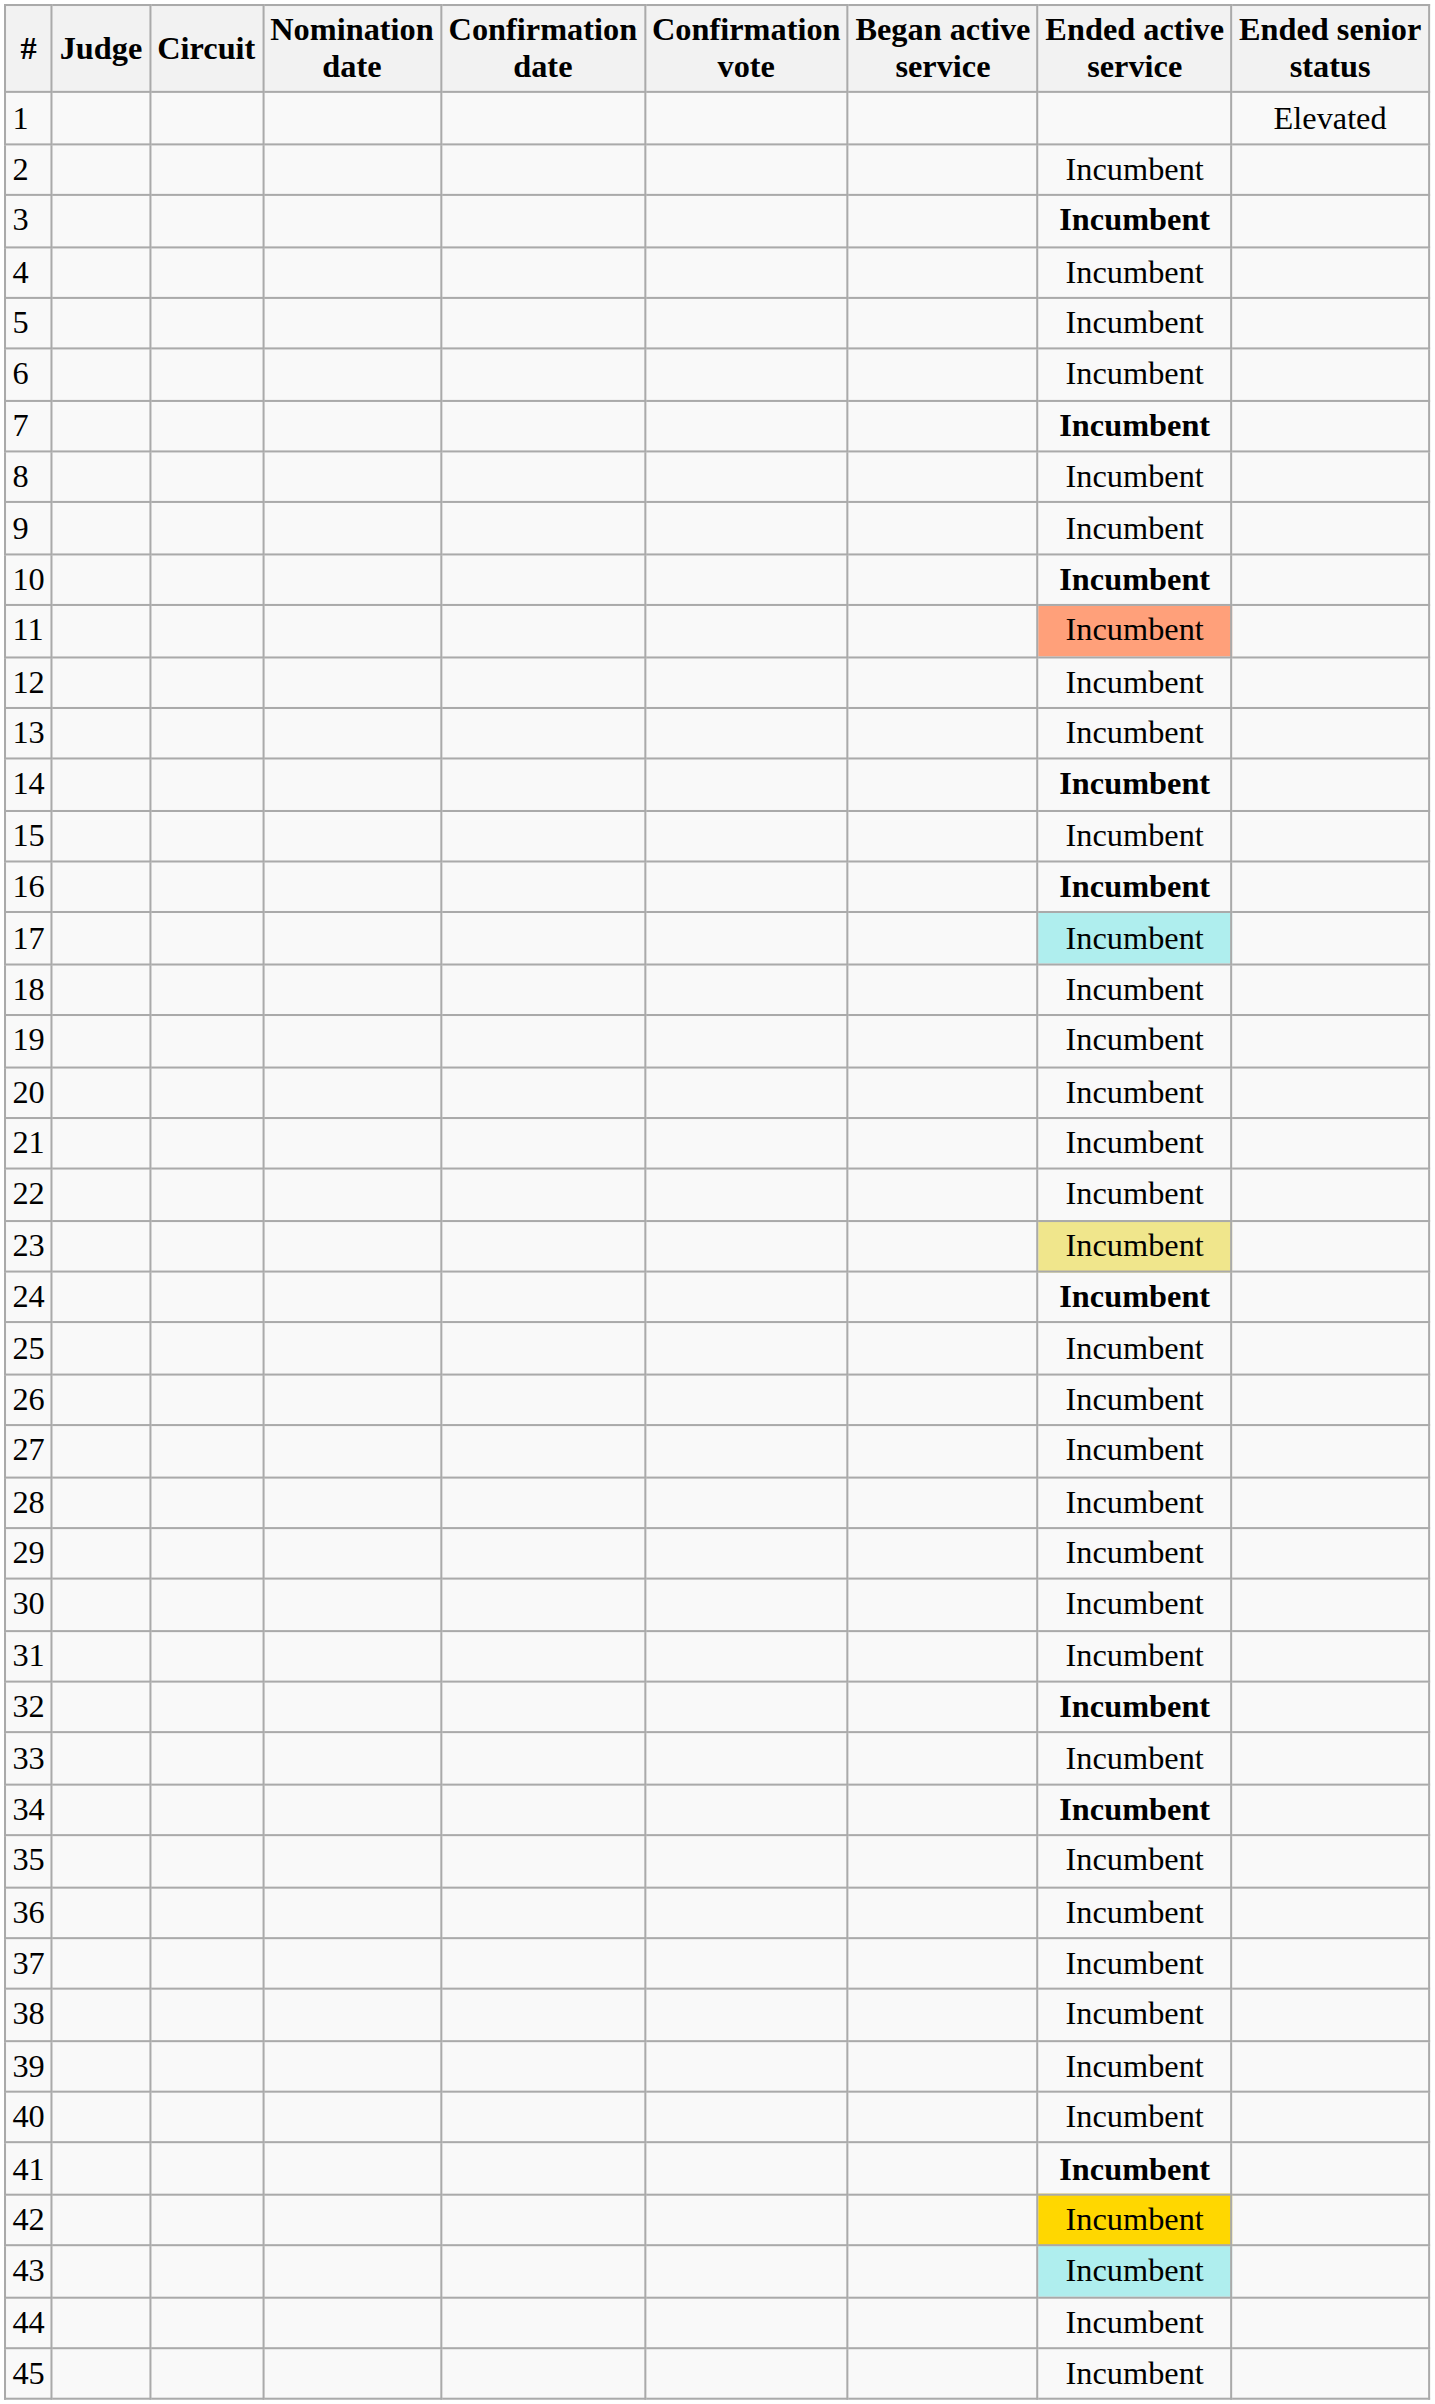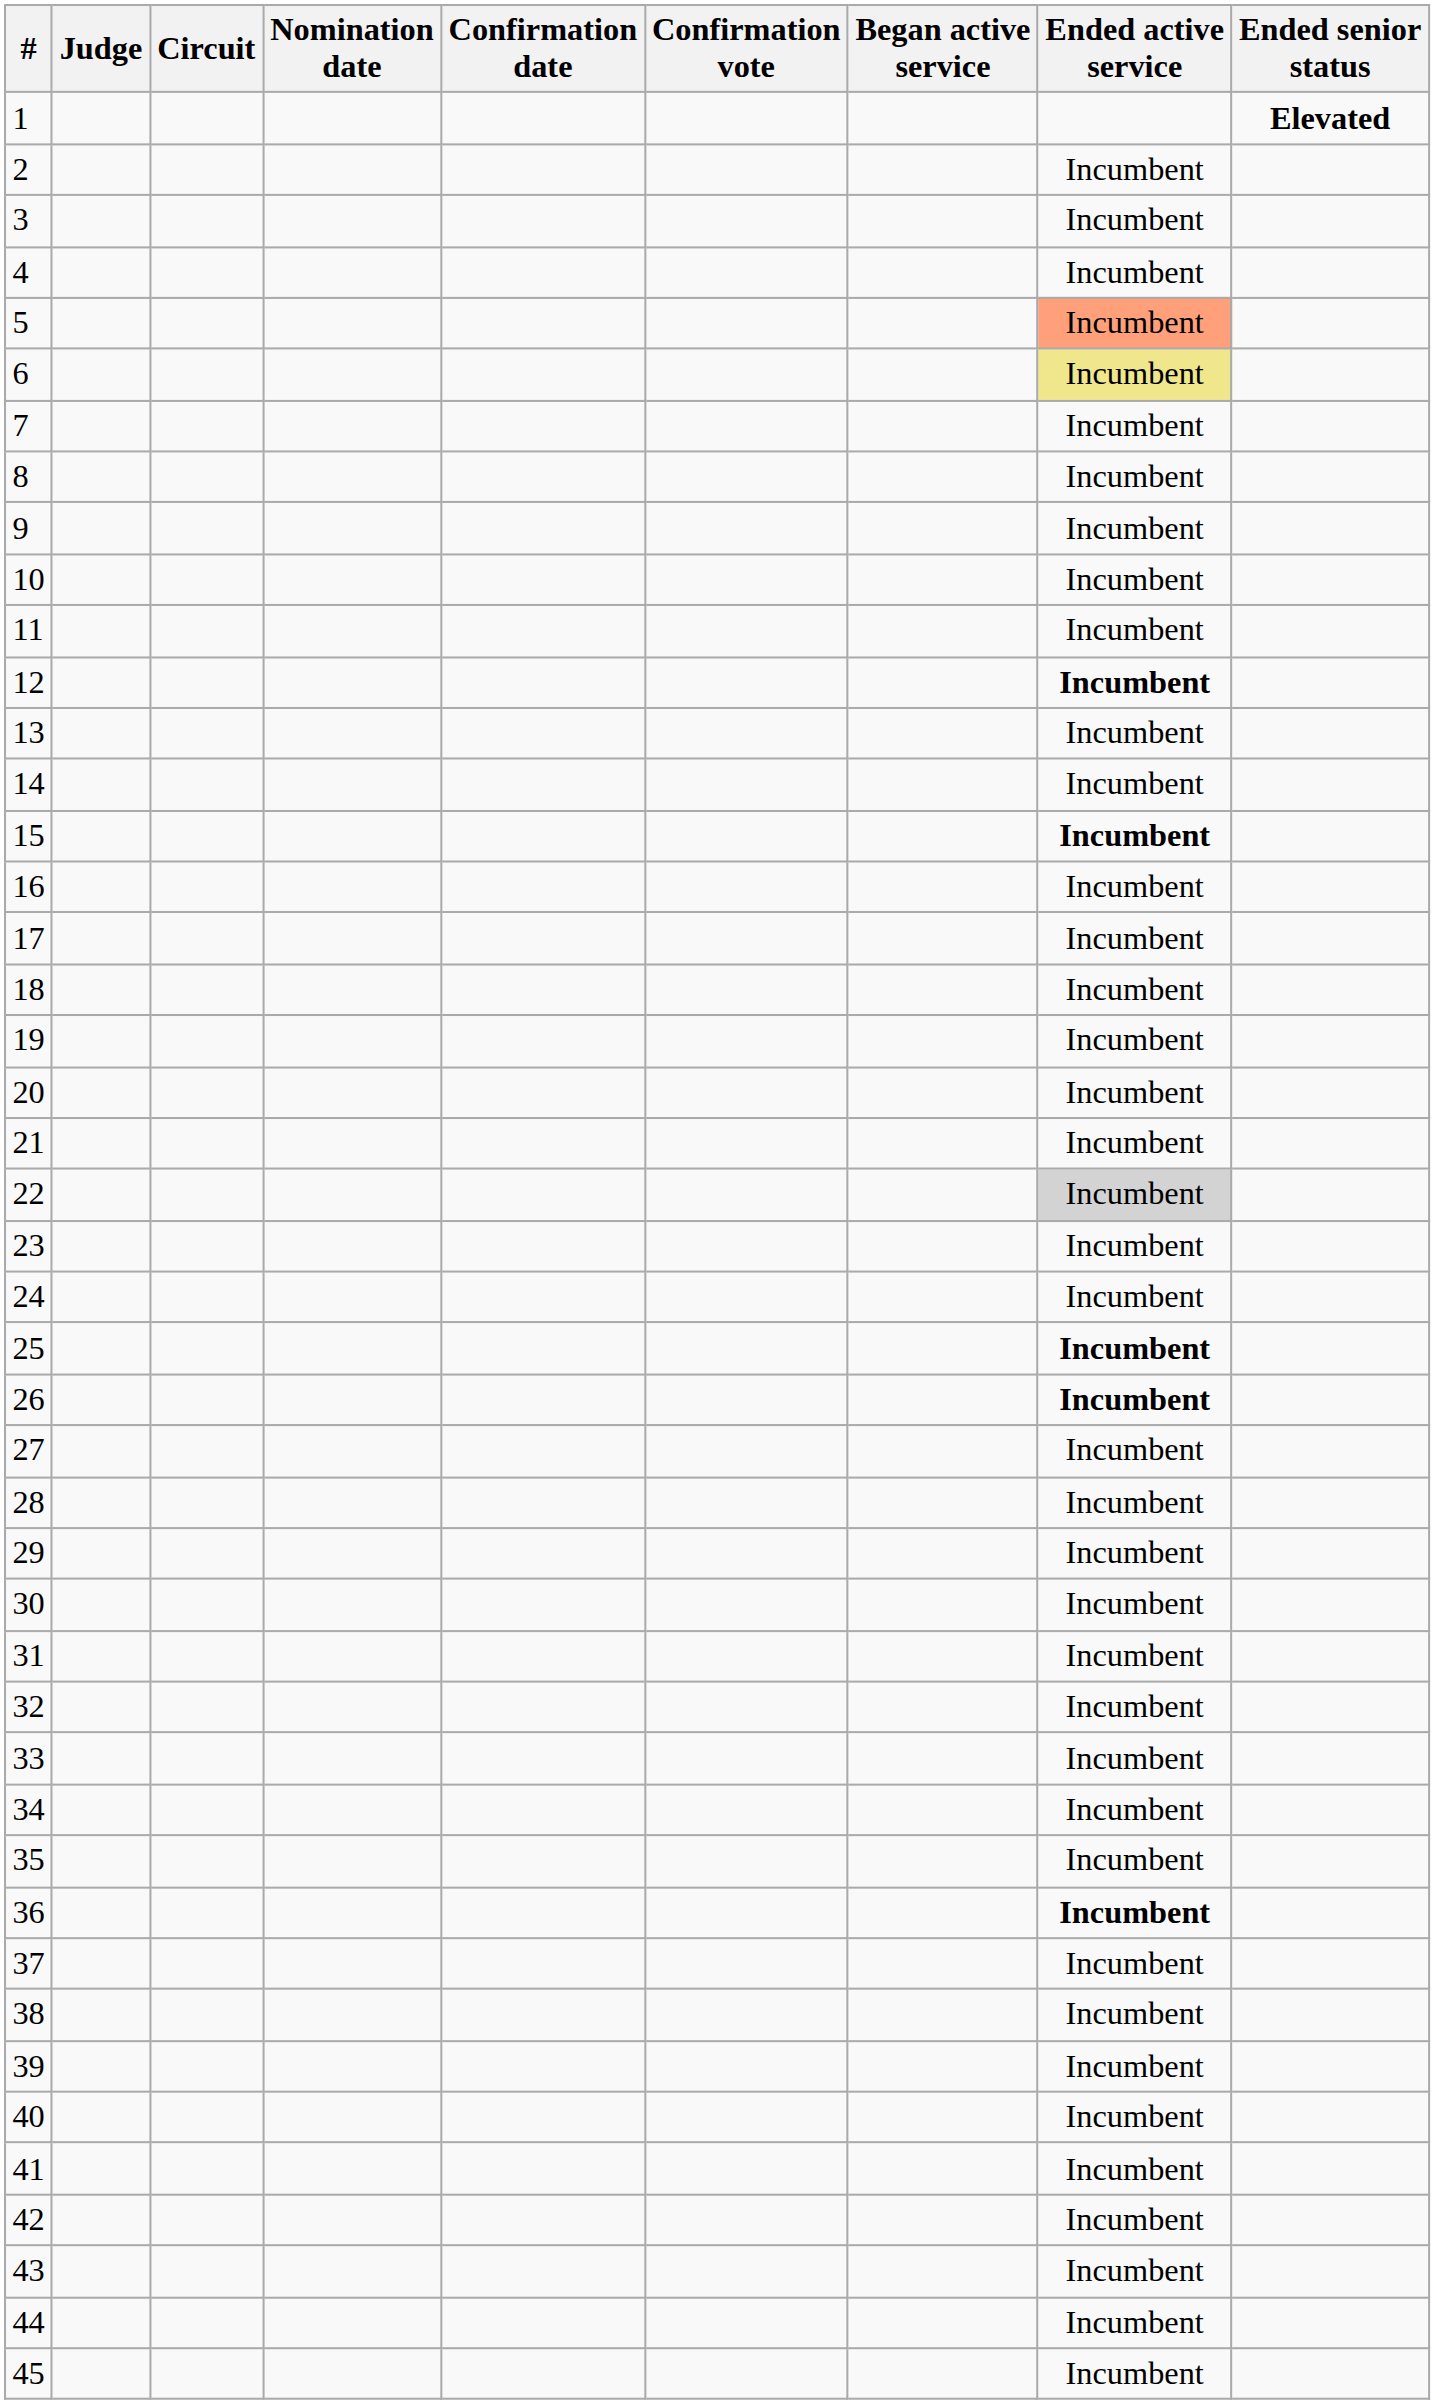(1330, 117) normal -> (1330, 117) bold
(1135, 220) bold -> (1135, 220) normal
(1135, 322) no background -> (1135, 322) lightsalmon background
(1135, 374) no background -> (1135, 374) khaki background
(1135, 425) bold -> (1135, 425) normal
(1135, 579) bold -> (1135, 579) normal
(1135, 630) lightsalmon background -> (1135, 630) no background
(1135, 681) normal -> (1135, 681) bold
(1135, 784) bold -> (1135, 784) normal
(1135, 835) normal -> (1135, 835) bold
(1135, 886) bold -> (1135, 886) normal
(1135, 937) paleturquoise background -> (1135, 937) no background
(1135, 1194) no background -> (1135, 1194) lightgrey background
(1135, 1245) khaki background -> (1135, 1245) no background
(1135, 1296) bold -> (1135, 1296) normal
(1135, 1347) normal -> (1135, 1347) bold
(1135, 1399) normal -> (1135, 1399) bold
(1135, 1706) bold -> (1135, 1706) normal
(1135, 1809) bold -> (1135, 1809) normal
(1135, 1911) normal -> (1135, 1911) bold
(1135, 2168) bold -> (1135, 2168) normal
(1135, 2219) gold background -> (1135, 2219) no background
(1135, 2270) paleturquoise background -> (1135, 2270) no background
